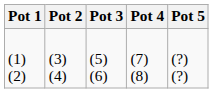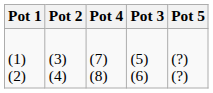columns swapped: (106, 16) <-> (147, 16)
